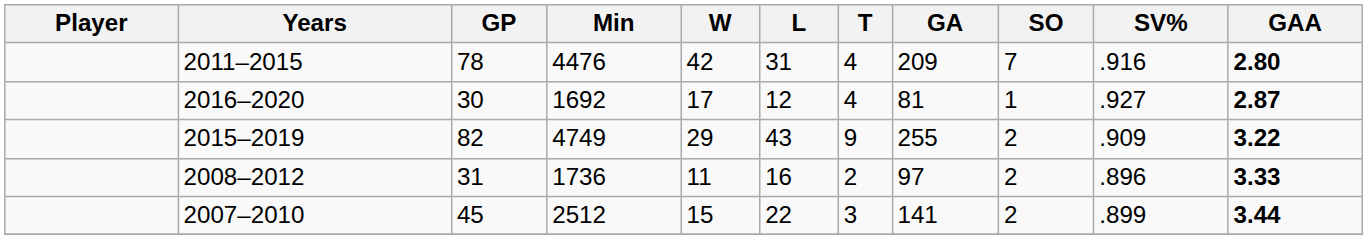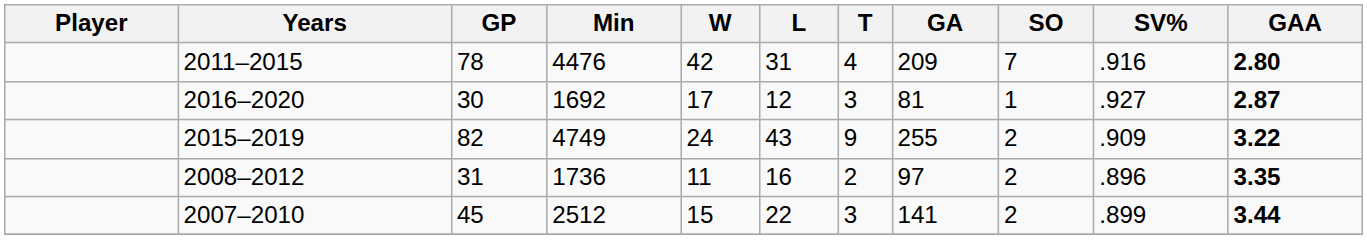(851, 100) 4 -> (851, 100) 3
(700, 138) 29 -> (700, 138) 24
(1257, 176) 3.33 -> (1257, 176) 3.35
